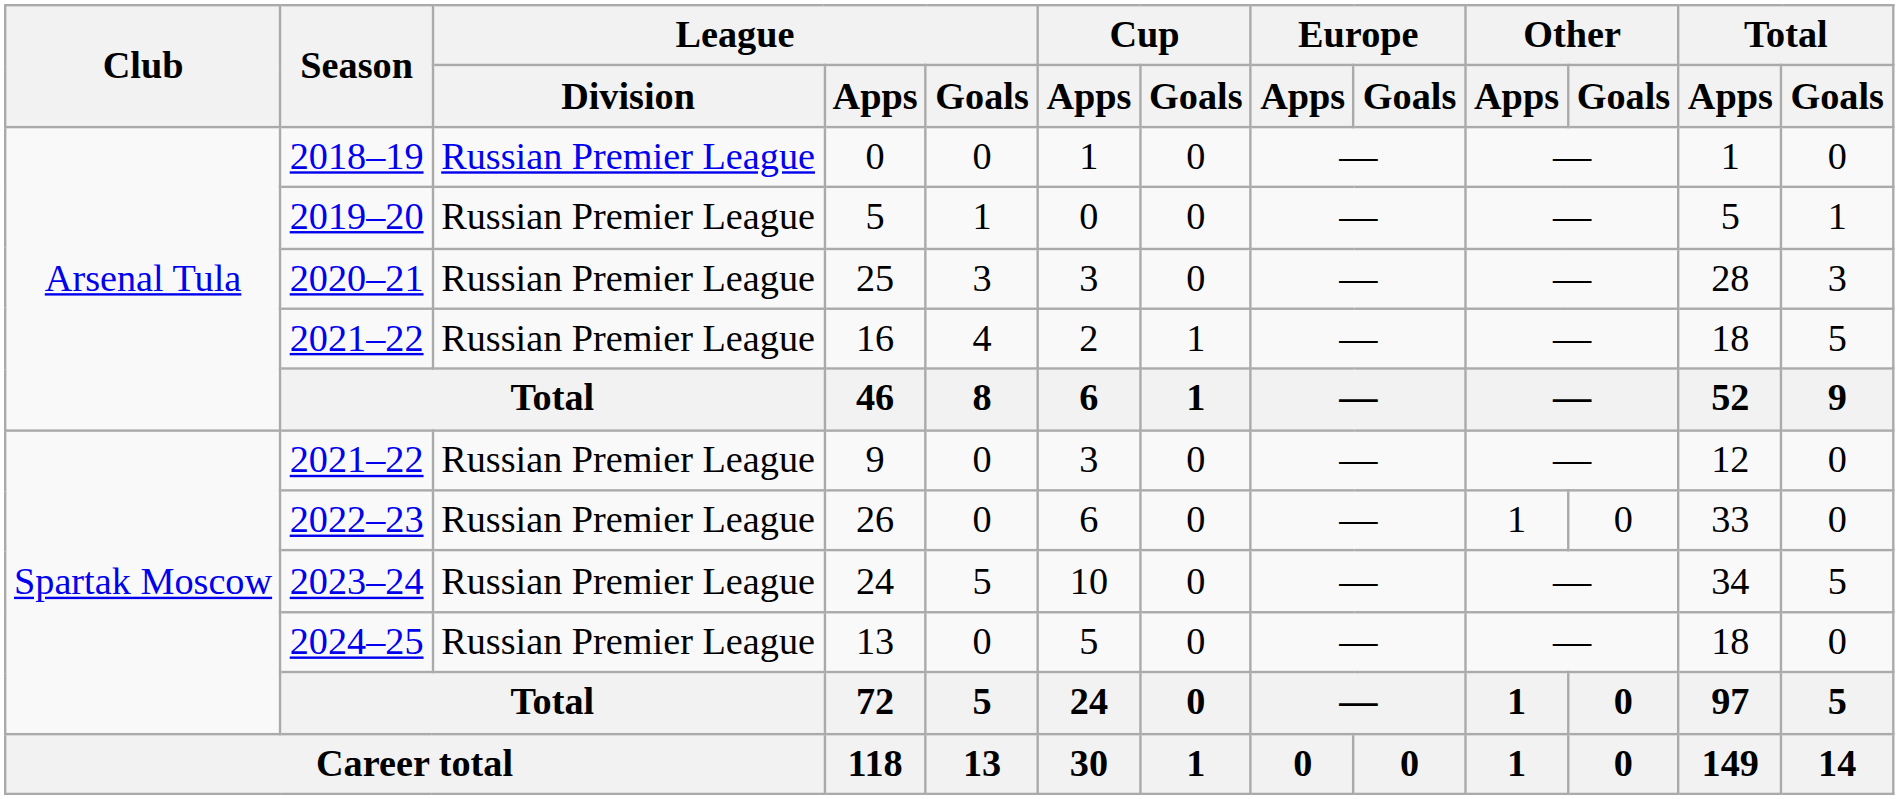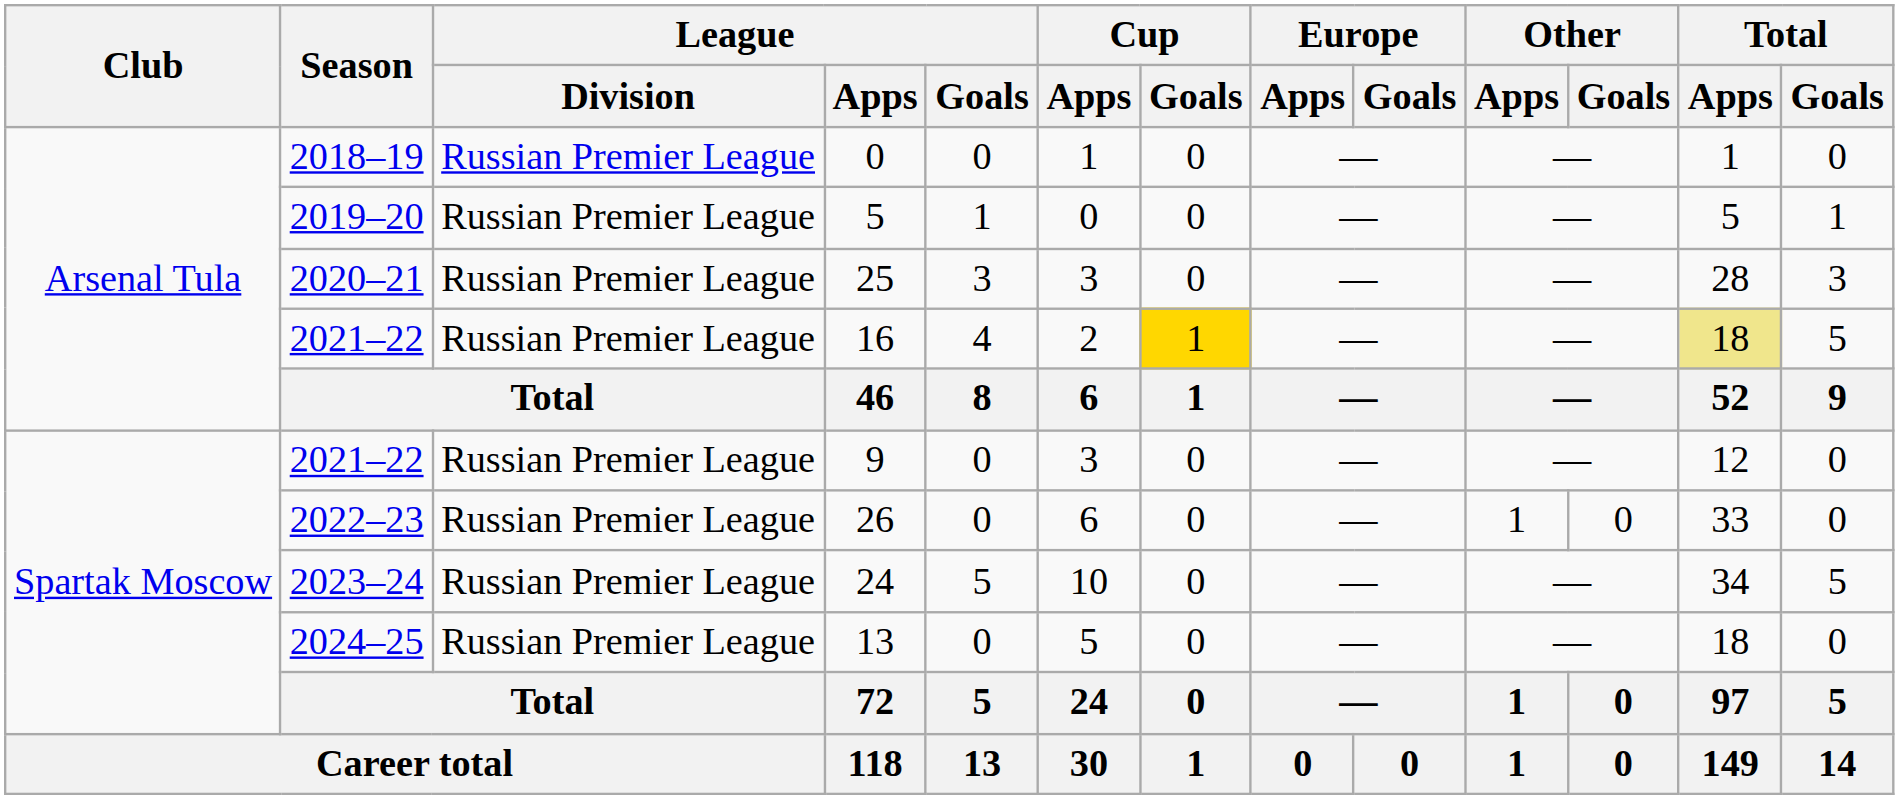(1196, 338) no background -> (1196, 338) gold background
(1730, 338) no background -> (1730, 338) khaki background
